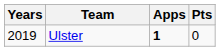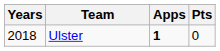(22, 35) 2019 -> (22, 35) 2018
